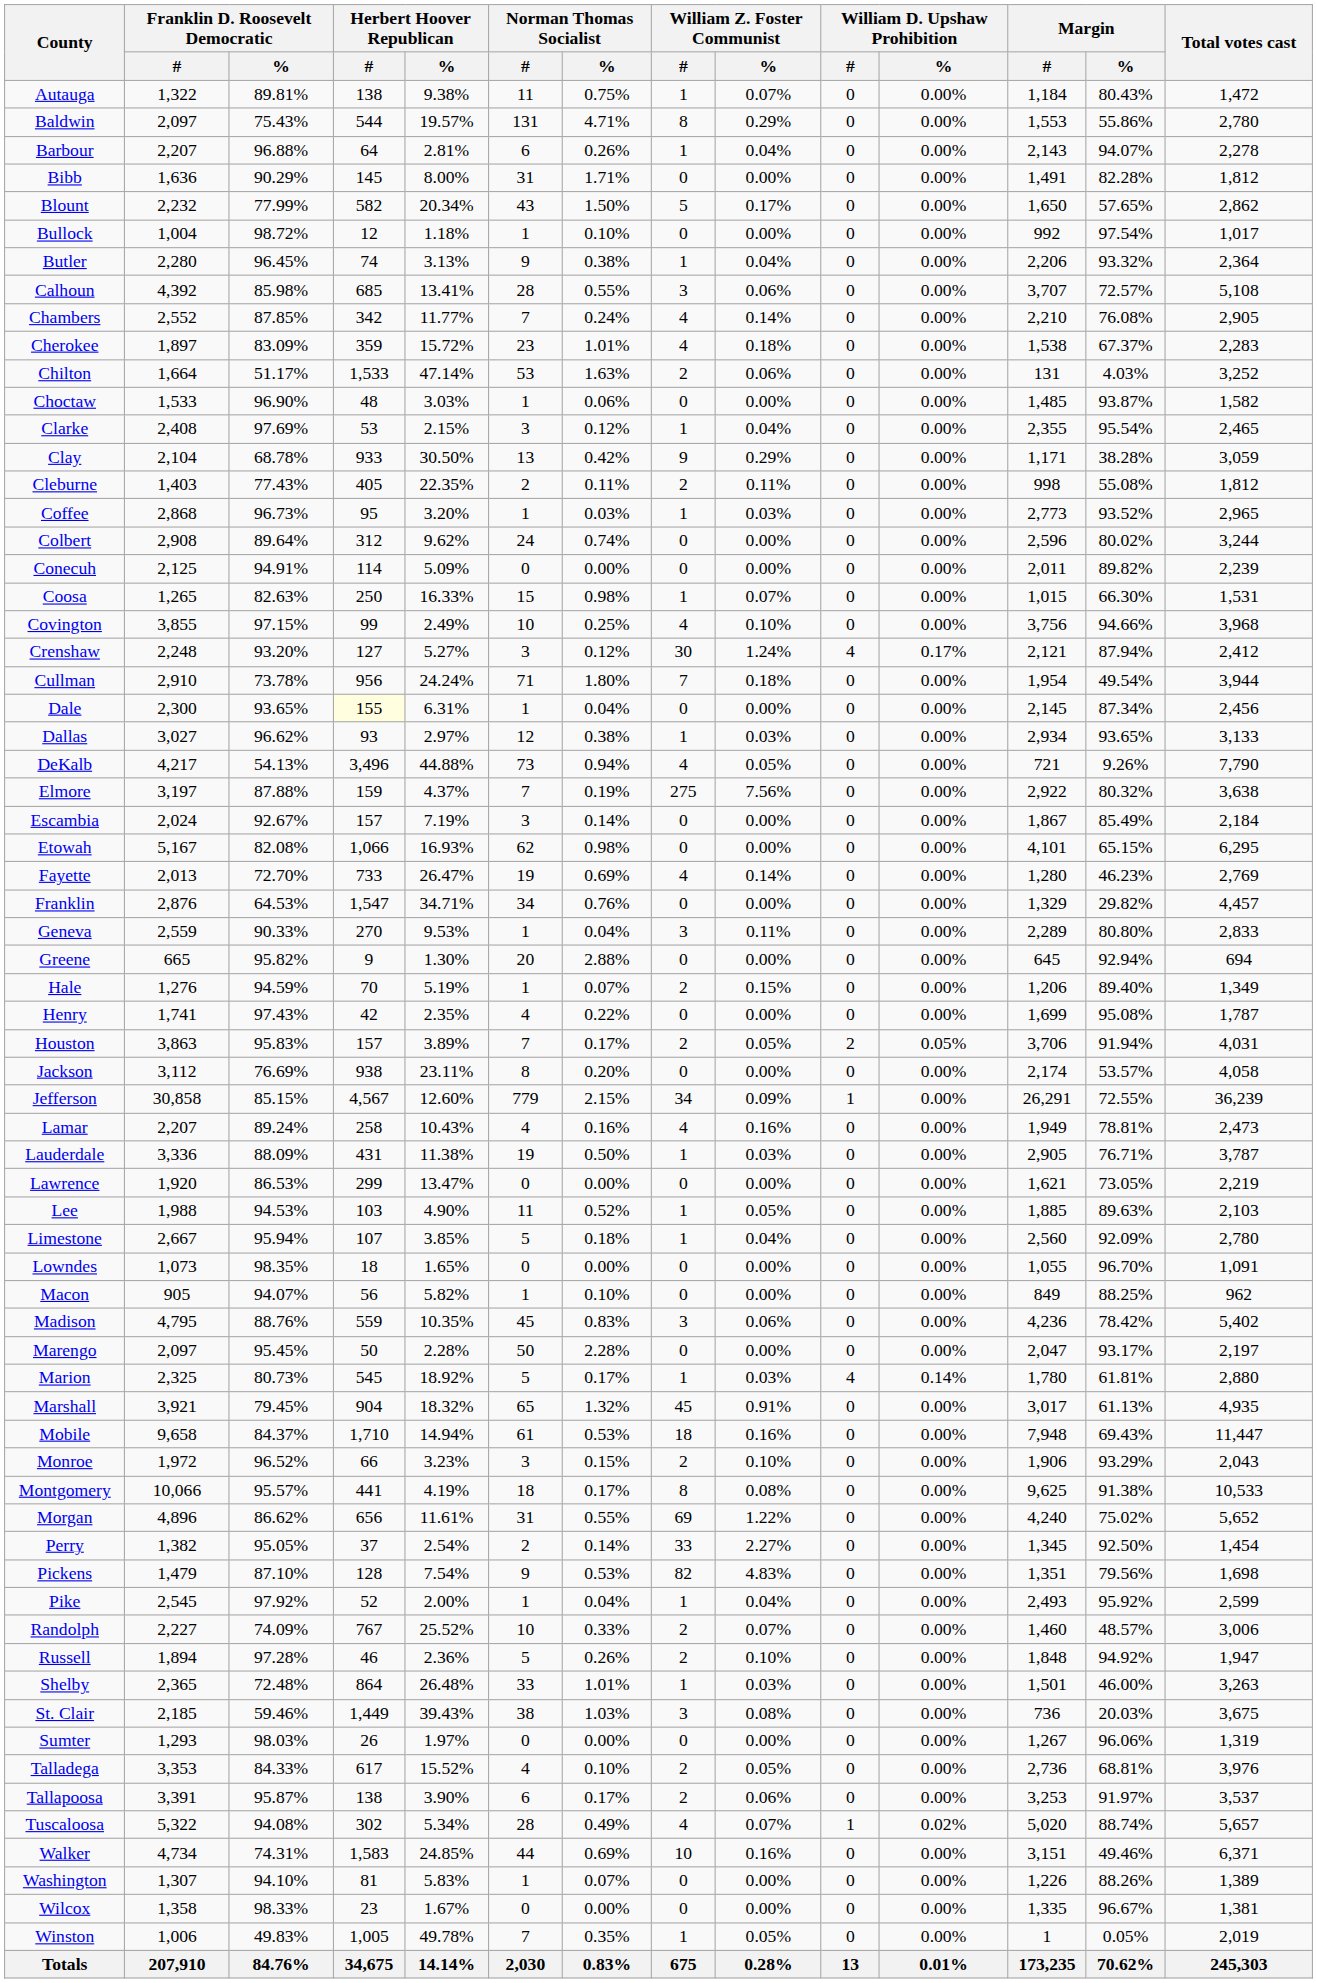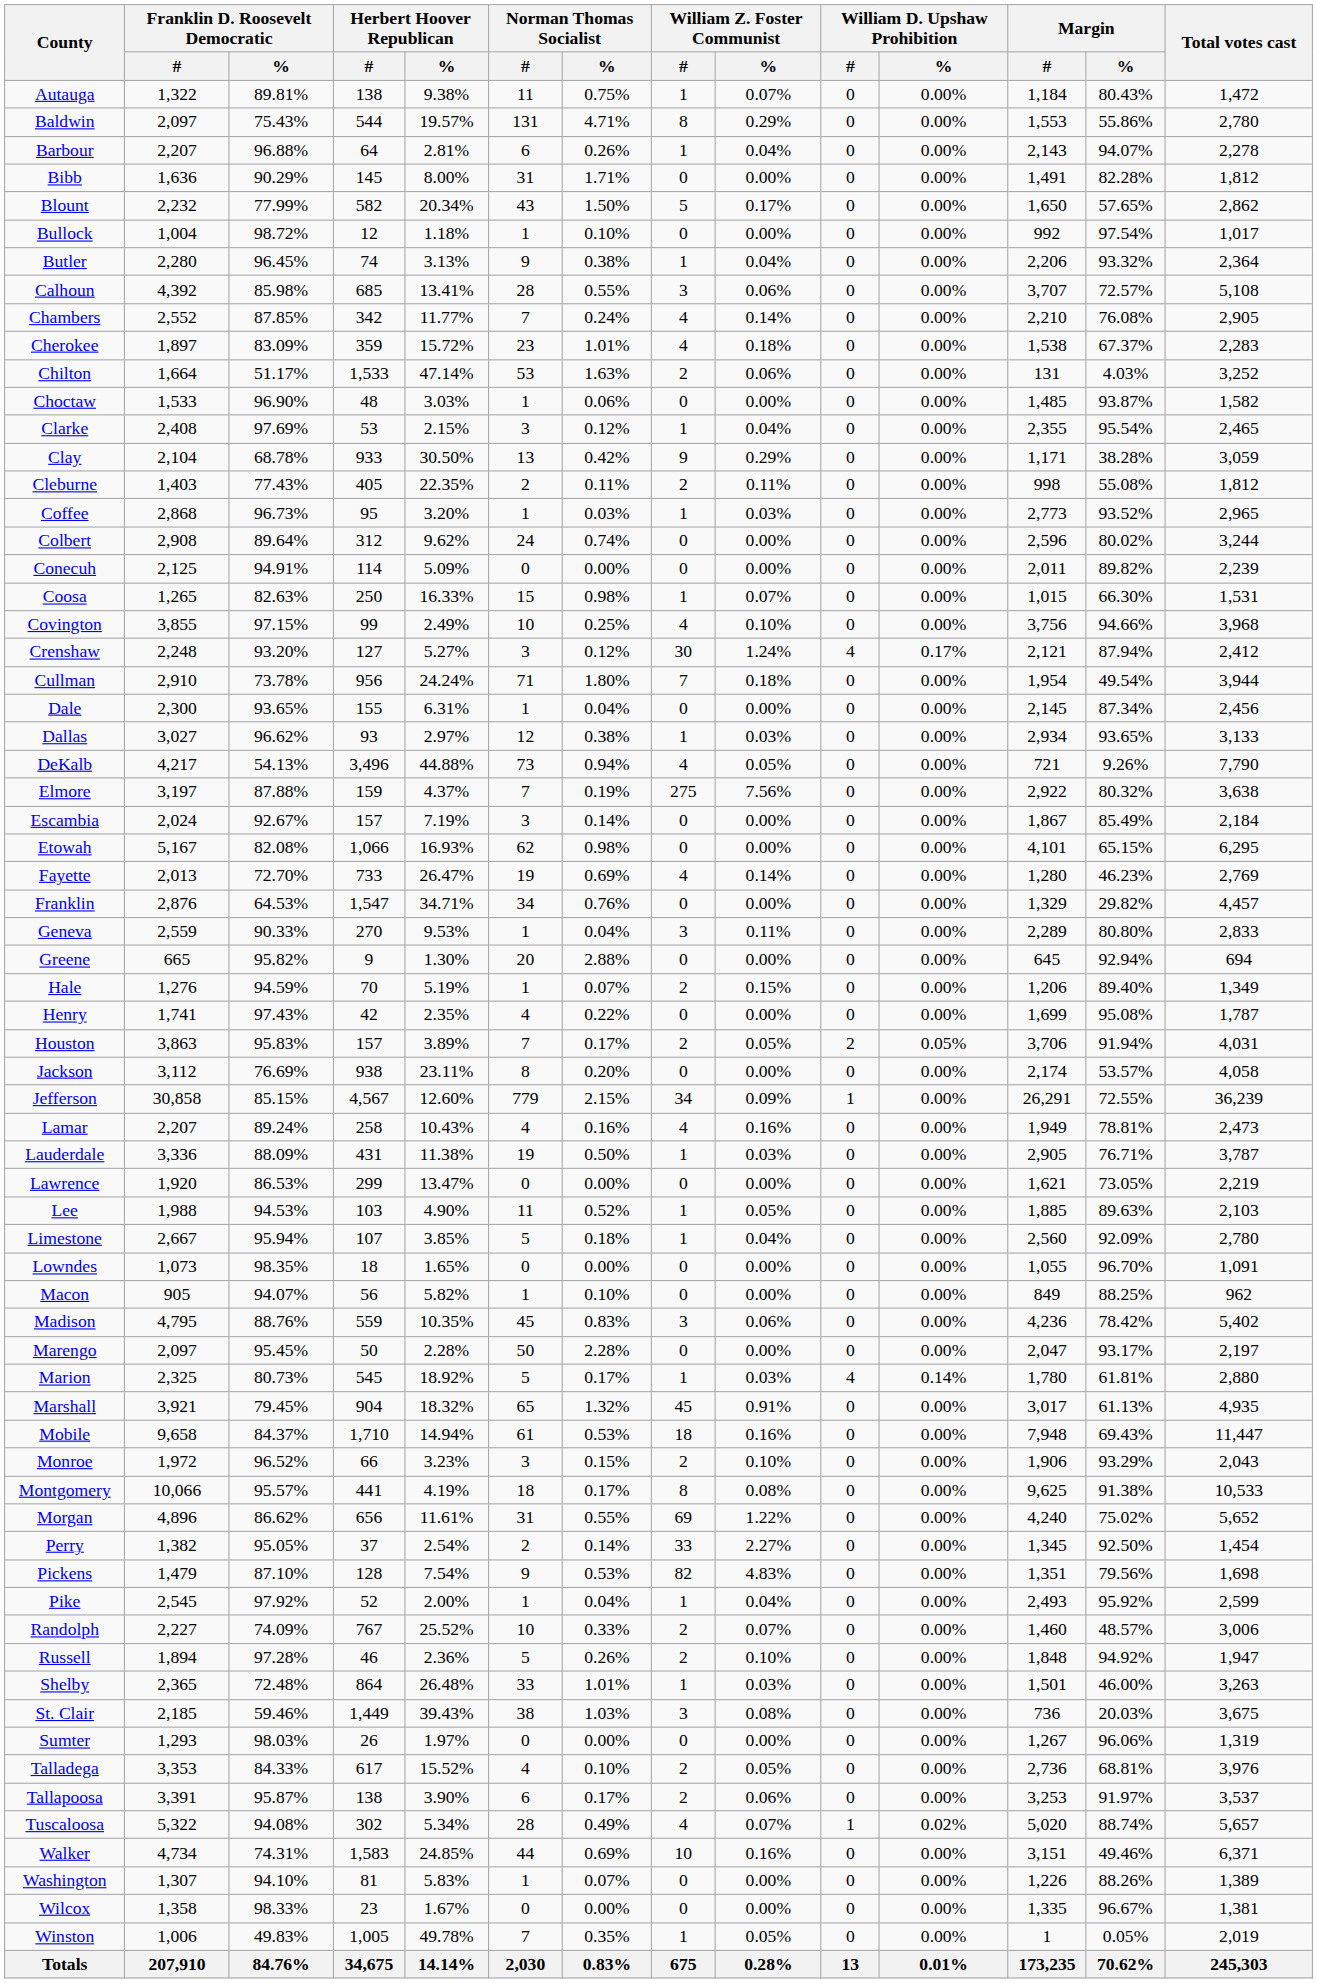(369, 708) lightyellow background -> (369, 708) no background
